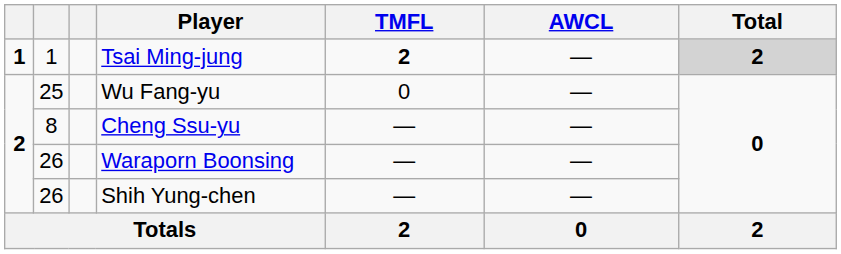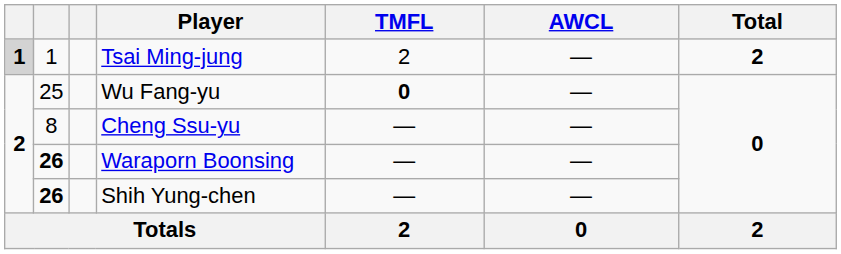(19, 56) no background -> (19, 56) lightgrey background
(404, 56) bold -> (404, 56) normal
(757, 56) lightgrey background -> (757, 56) no background
(404, 91) normal -> (404, 91) bold
(51, 160) normal -> (51, 160) bold
(51, 195) normal -> (51, 195) bold
